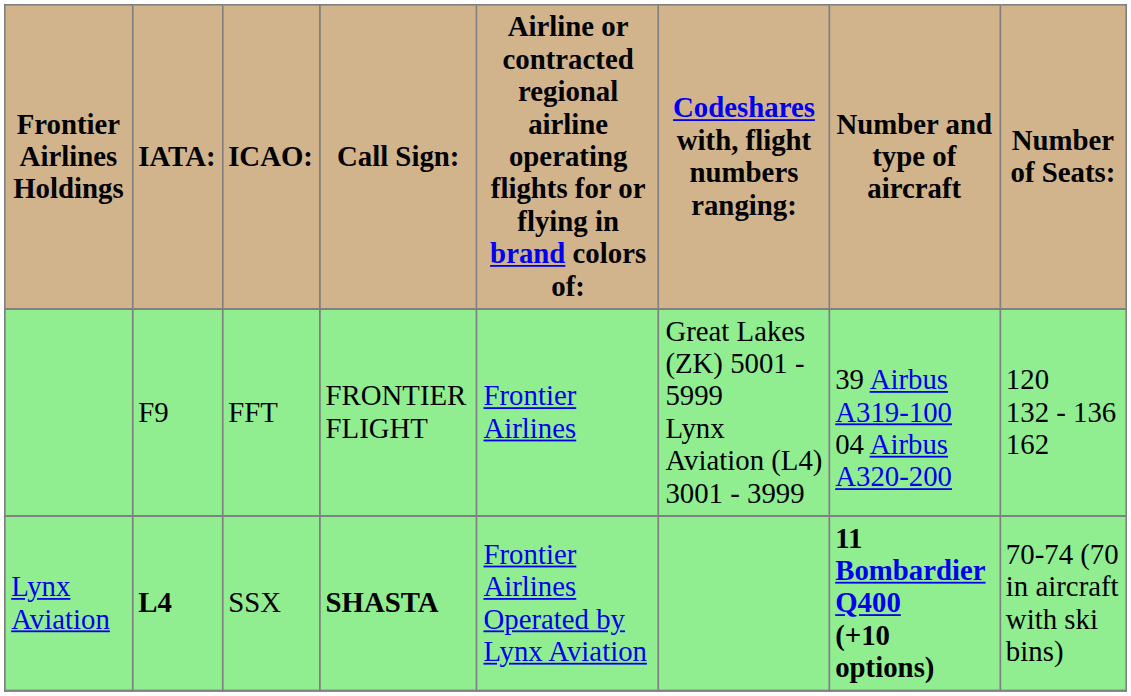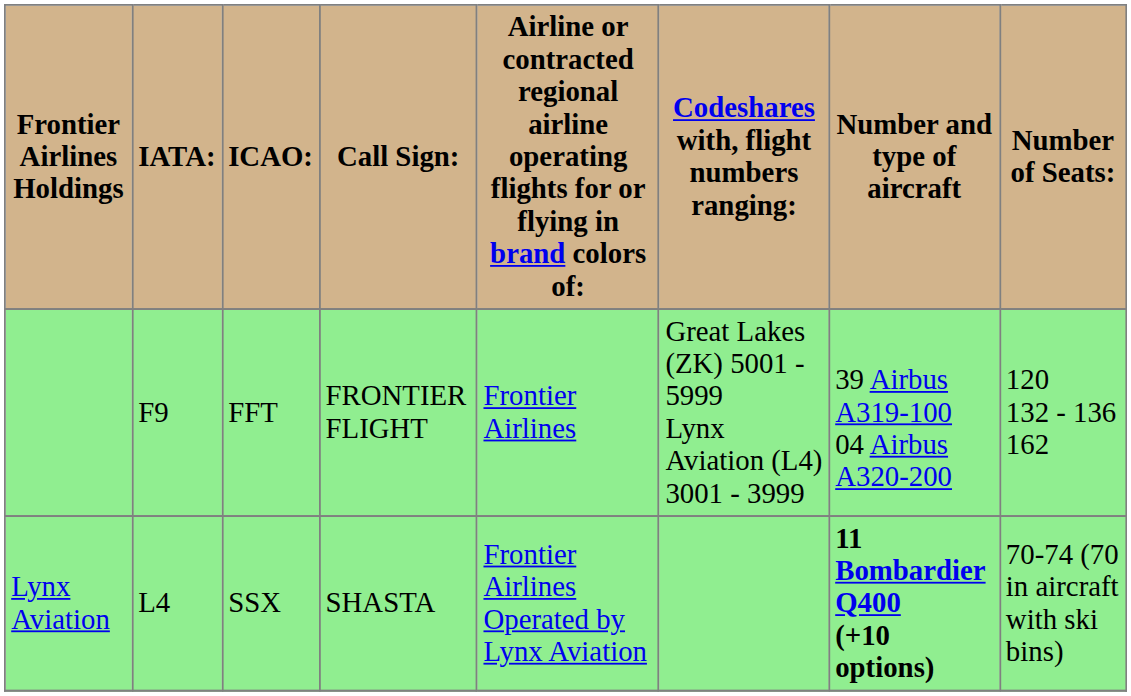(155, 602) bold -> (154, 602) normal
(382, 602) bold -> (380, 602) normal
